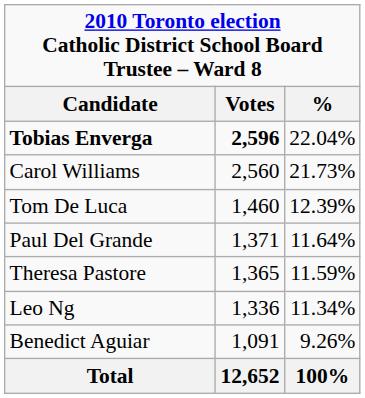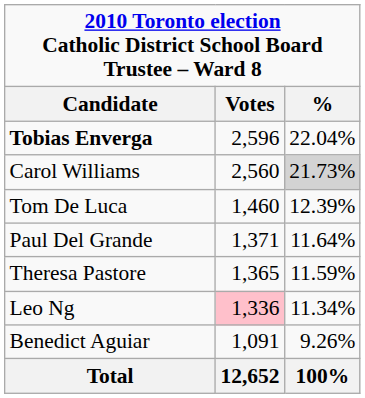(255, 137) bold -> (255, 137) normal
(322, 171) no background -> (322, 171) lightgrey background
(255, 307) no background -> (255, 307) pink background
